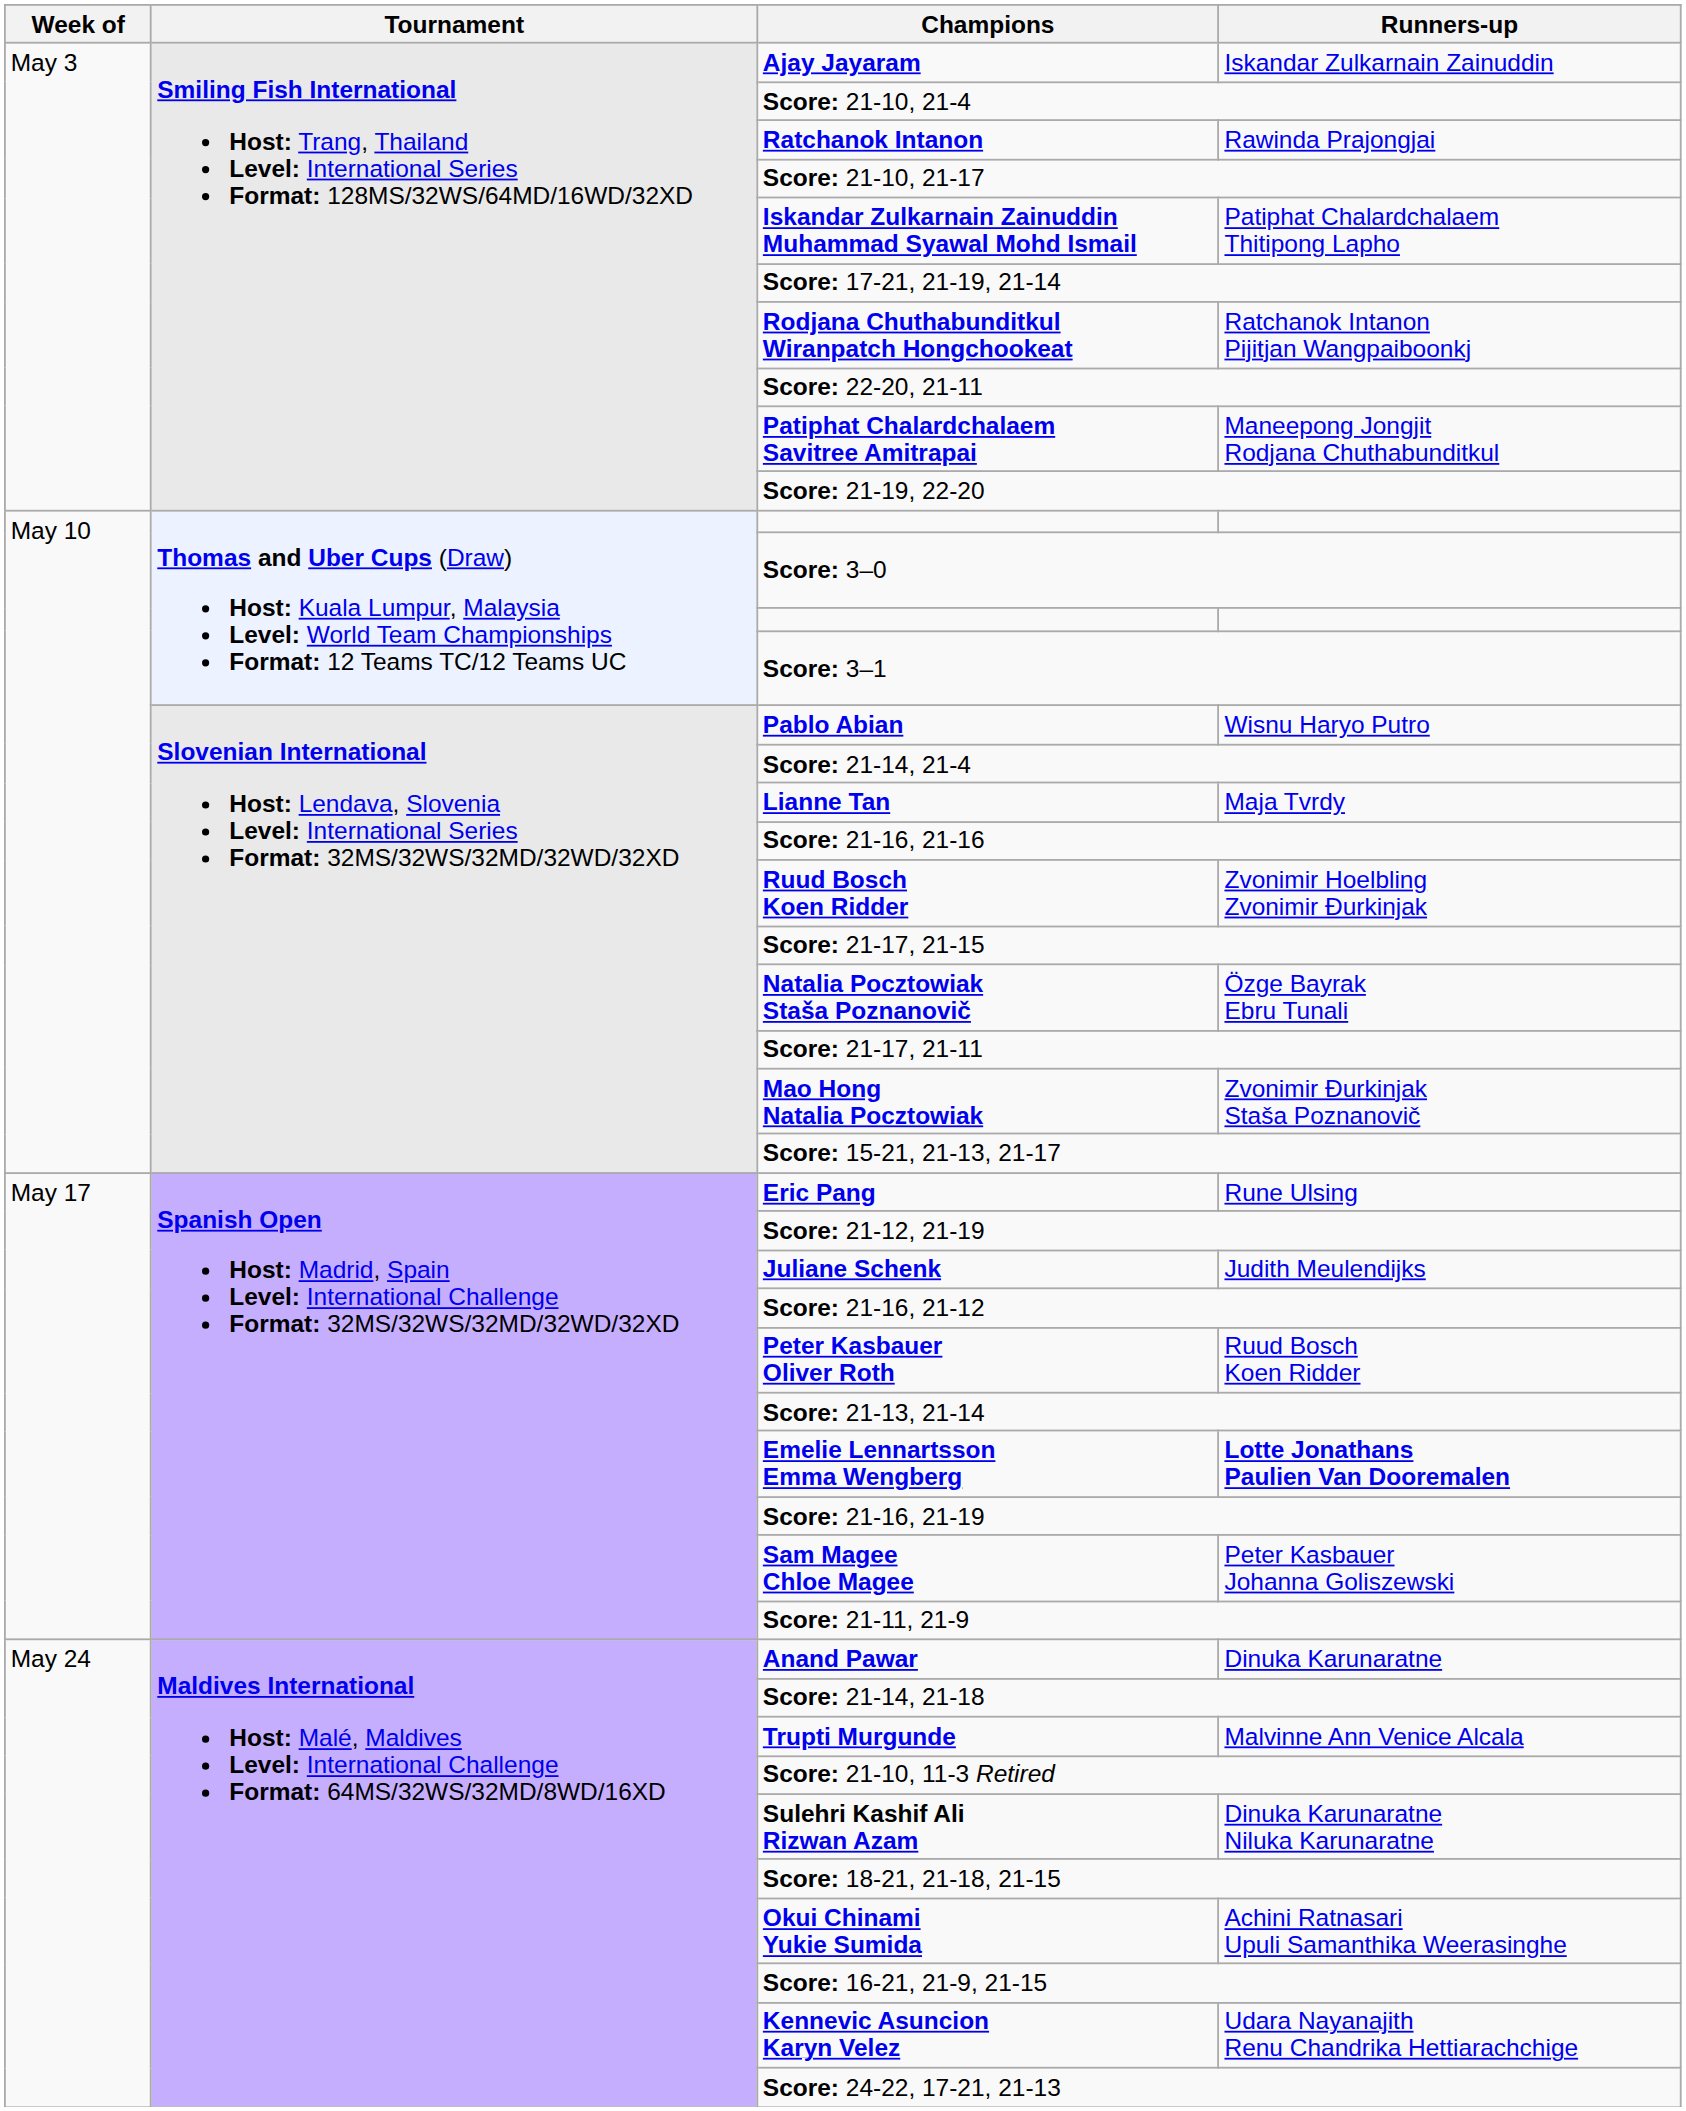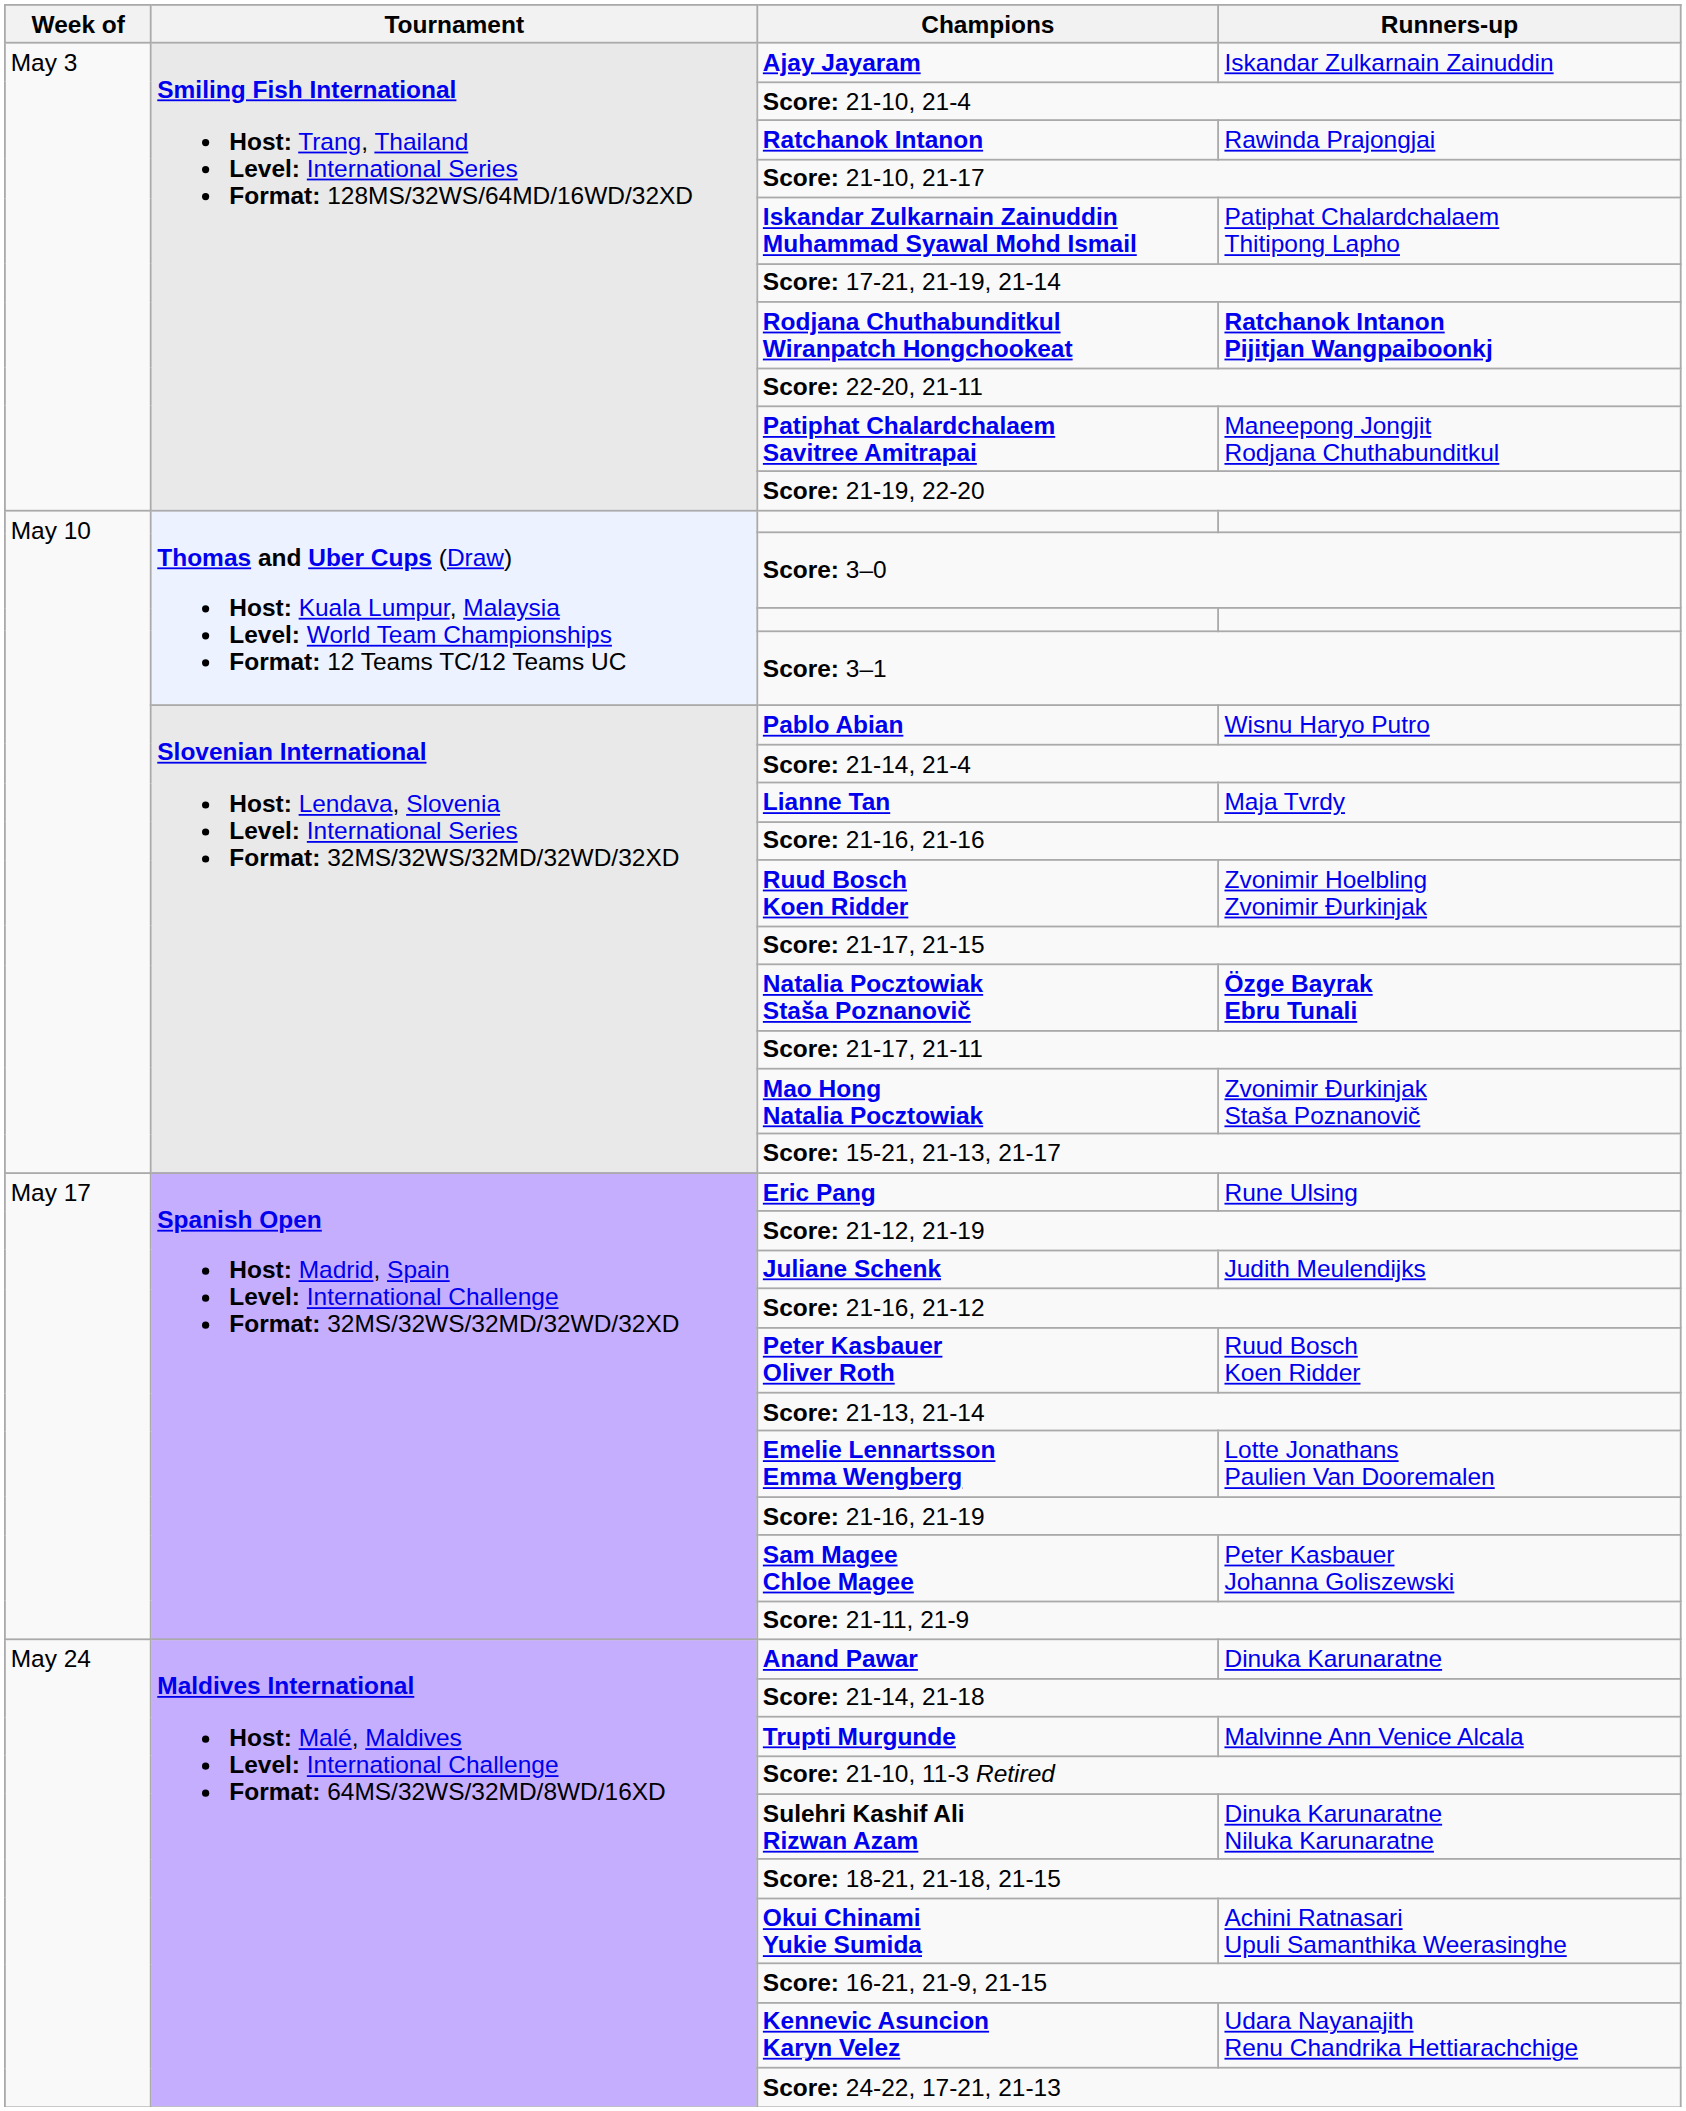(1348, 334) normal -> (1359, 334) bold
(1295, 997) normal -> (1299, 997) bold
(1367, 1464) bold -> (1360, 1464) normal
